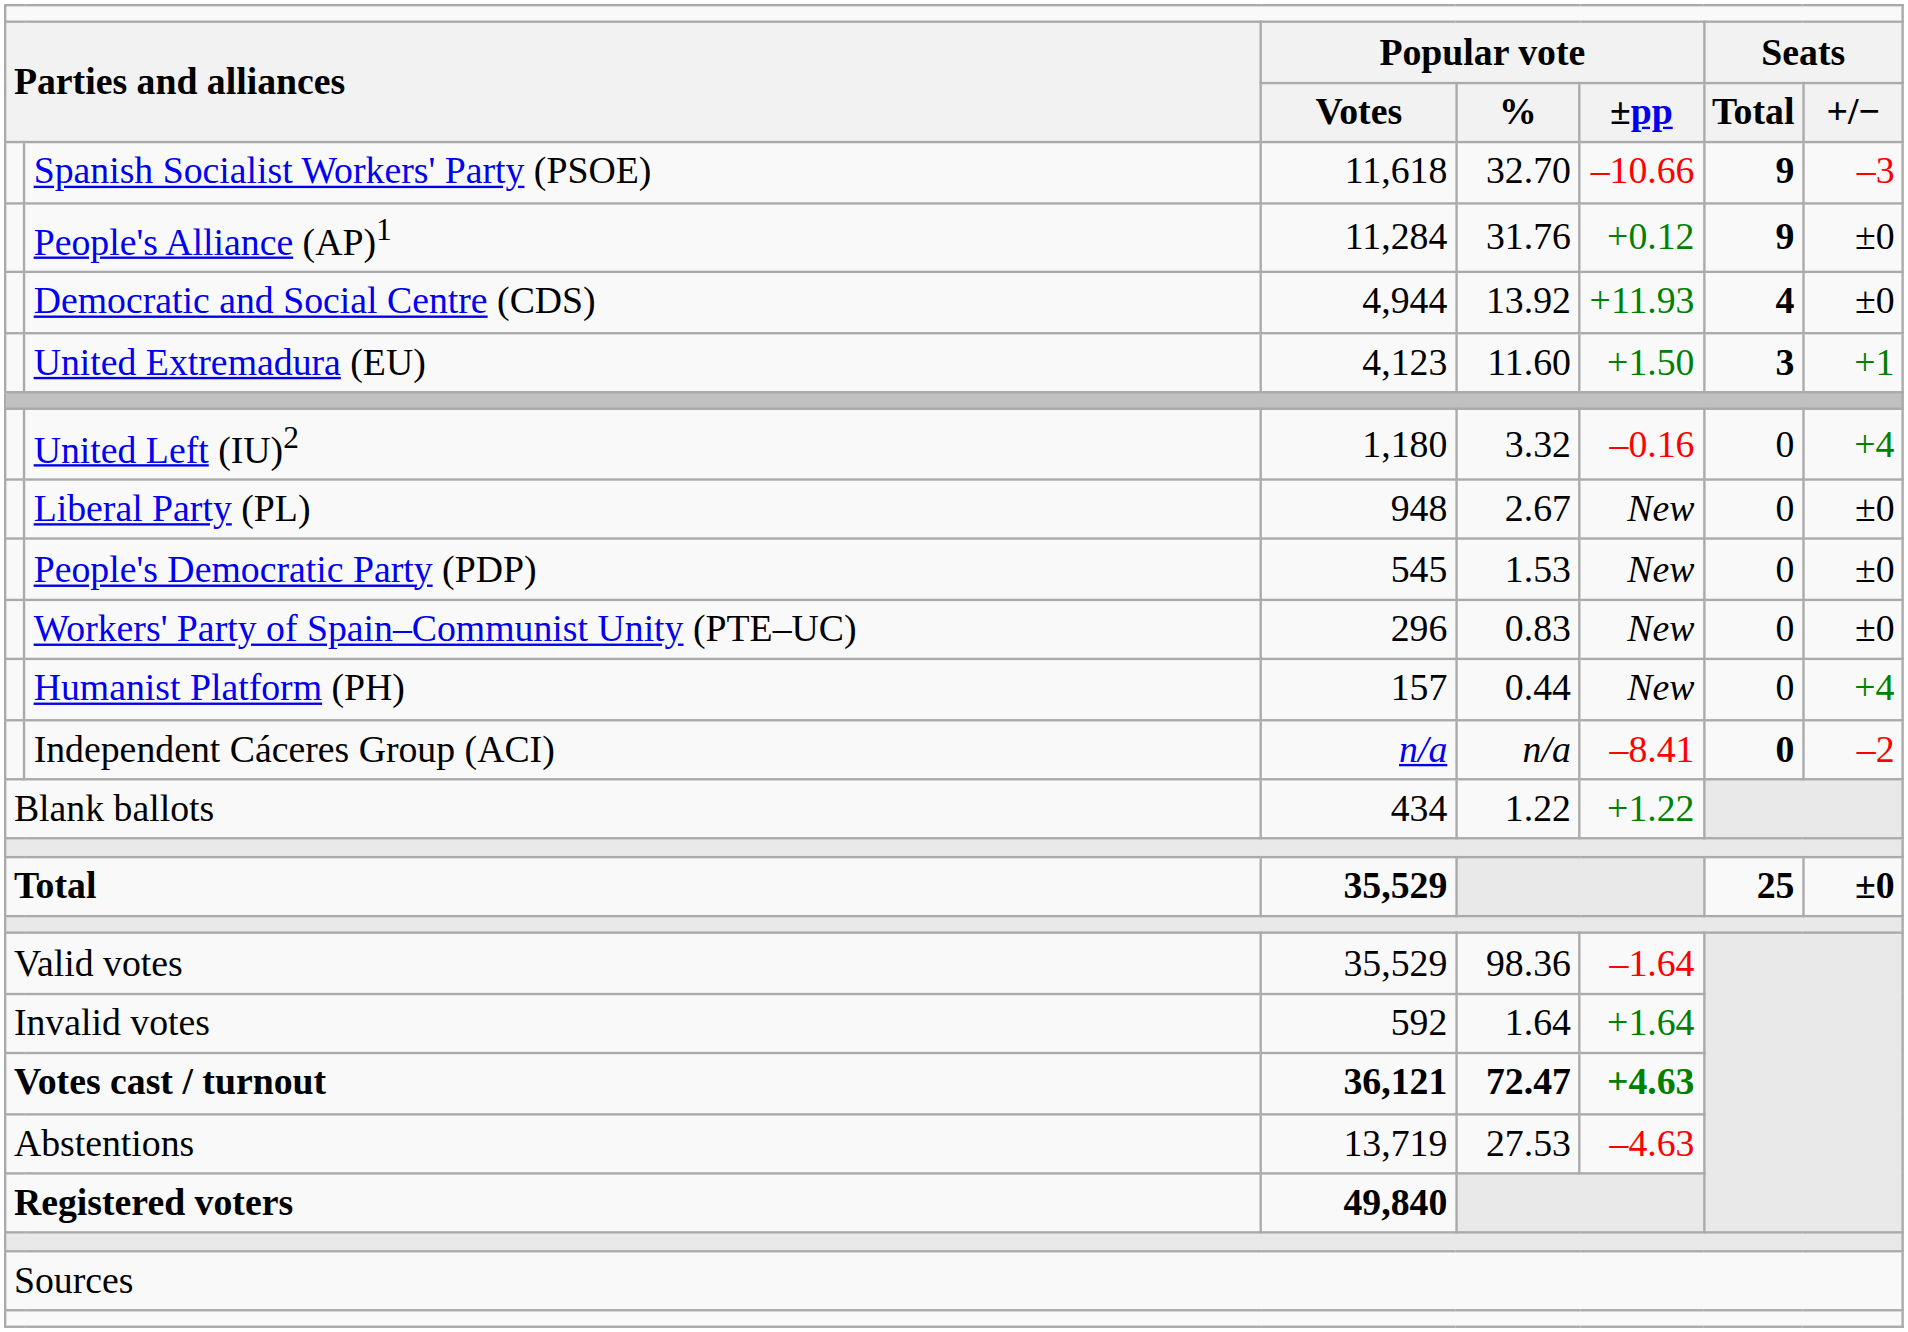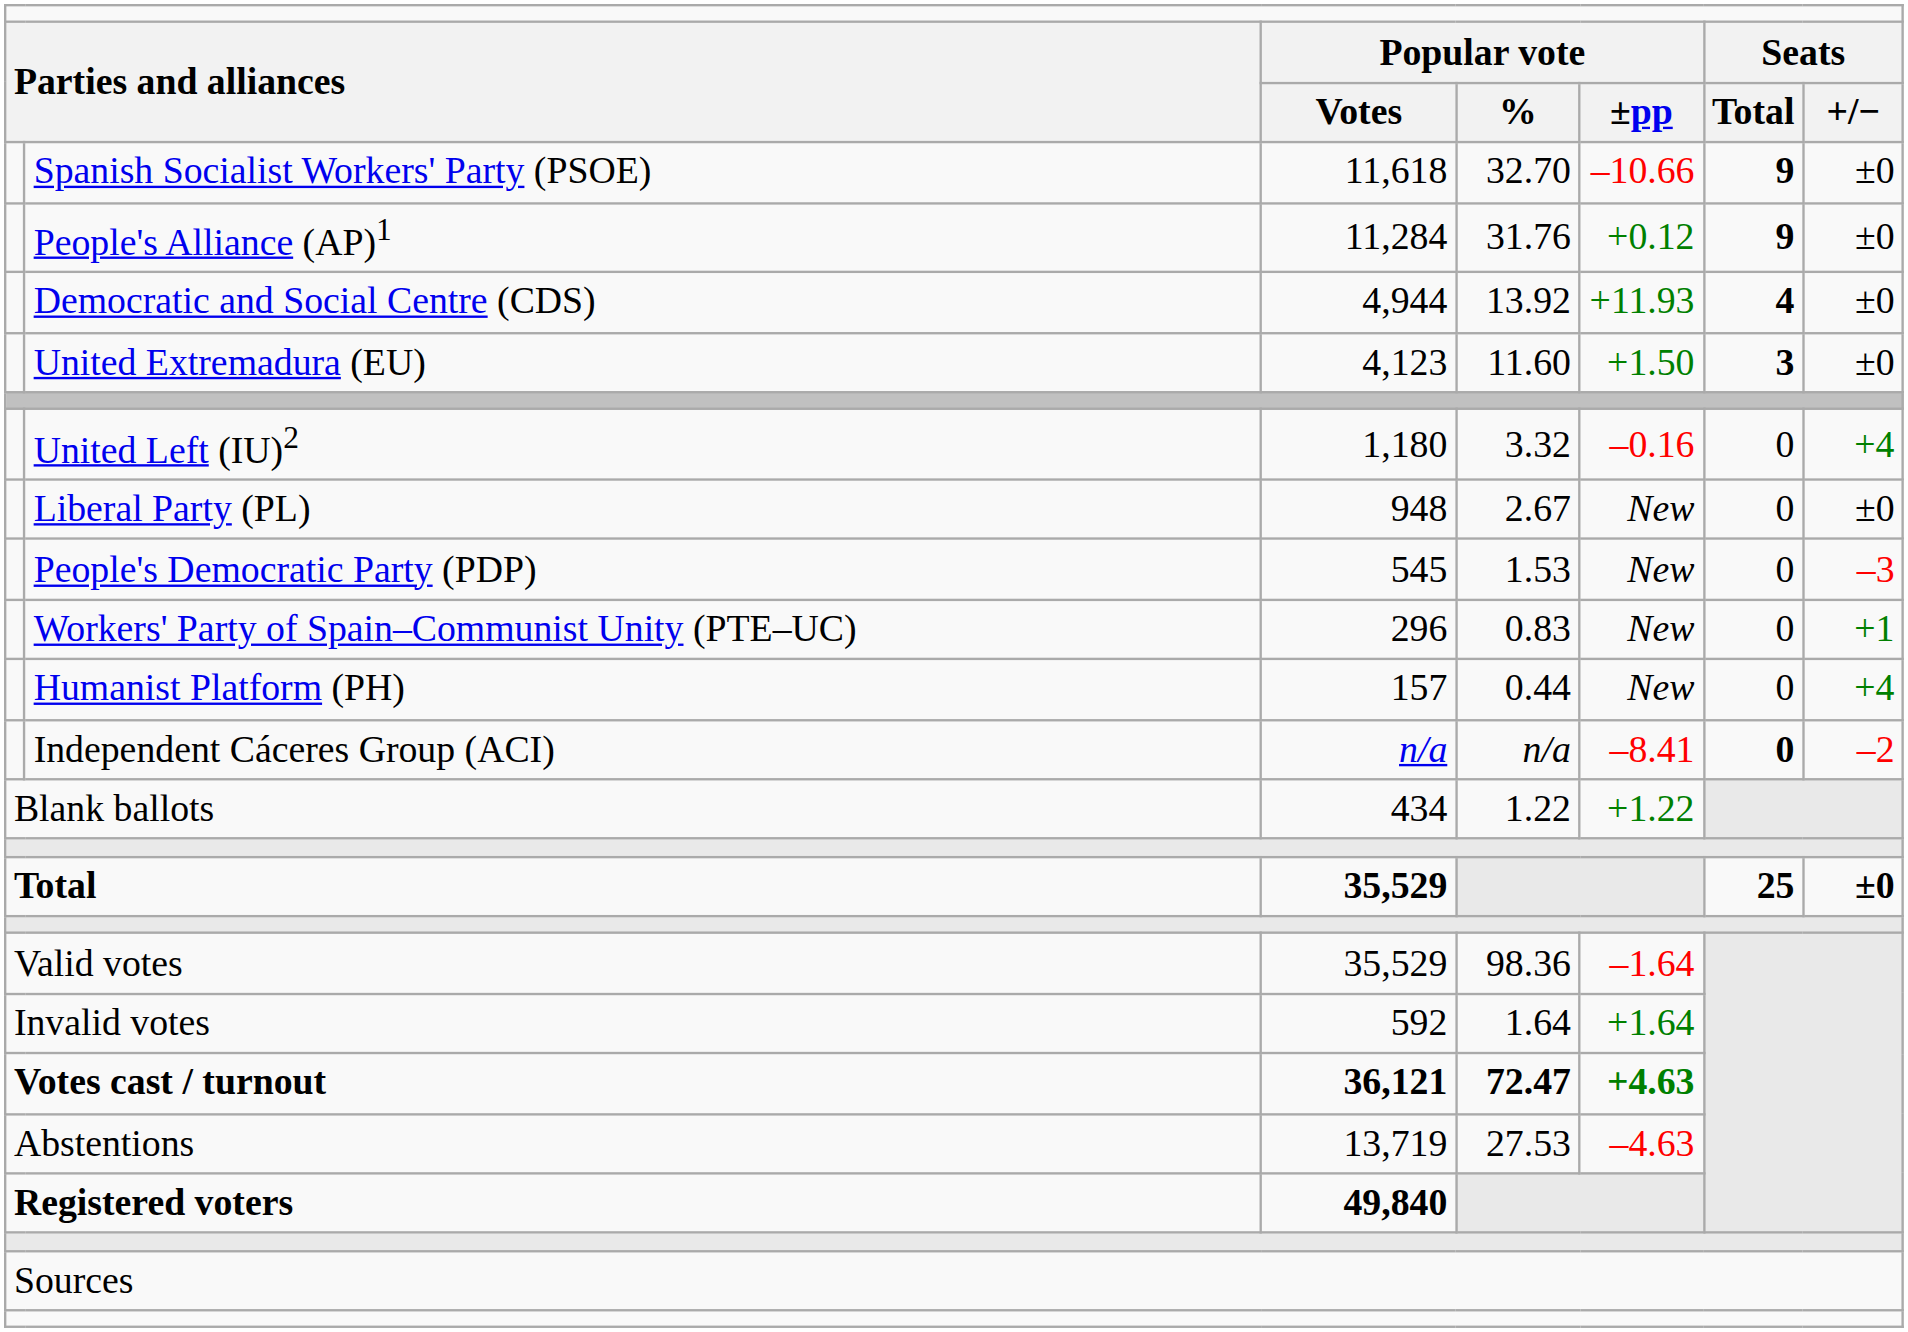(1876, 171) –3 -> (1875, 171) ±0
(1874, 361) +1 -> (1875, 361) ±0
(1875, 568) ±0 -> (1876, 568) –3
(1875, 628) ±0 -> (1874, 628) +1
